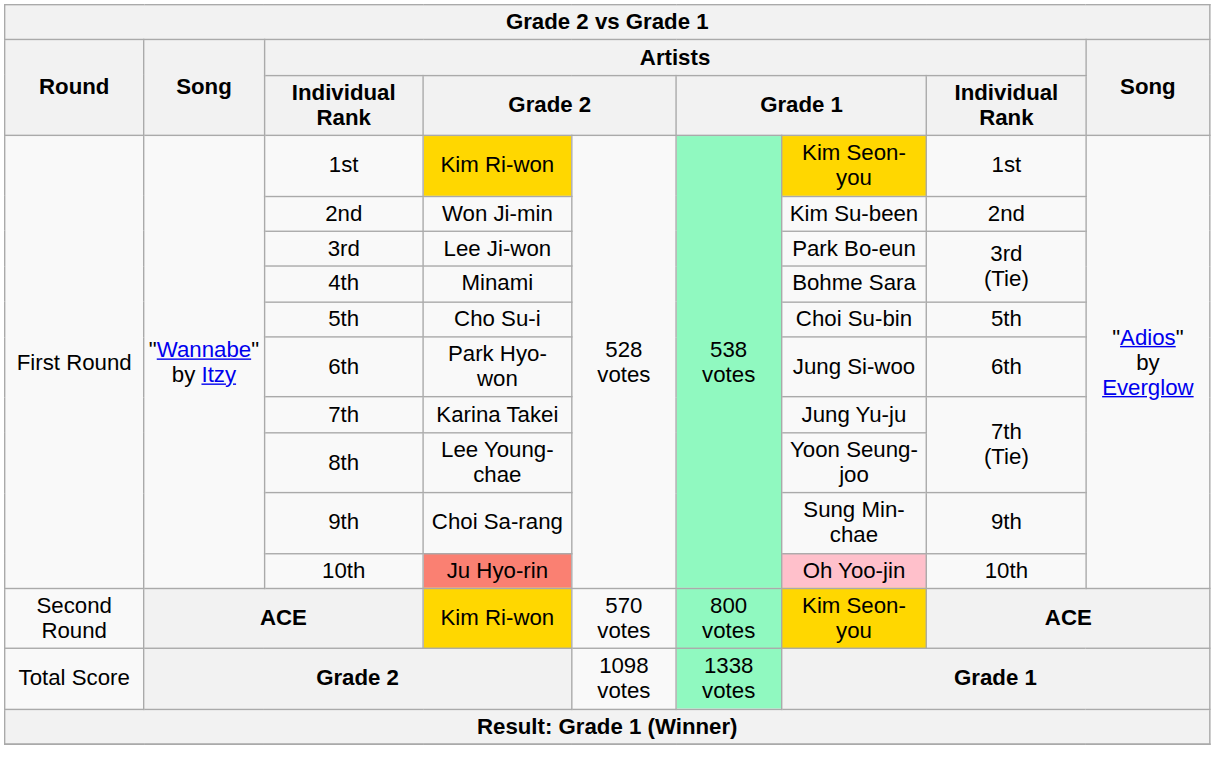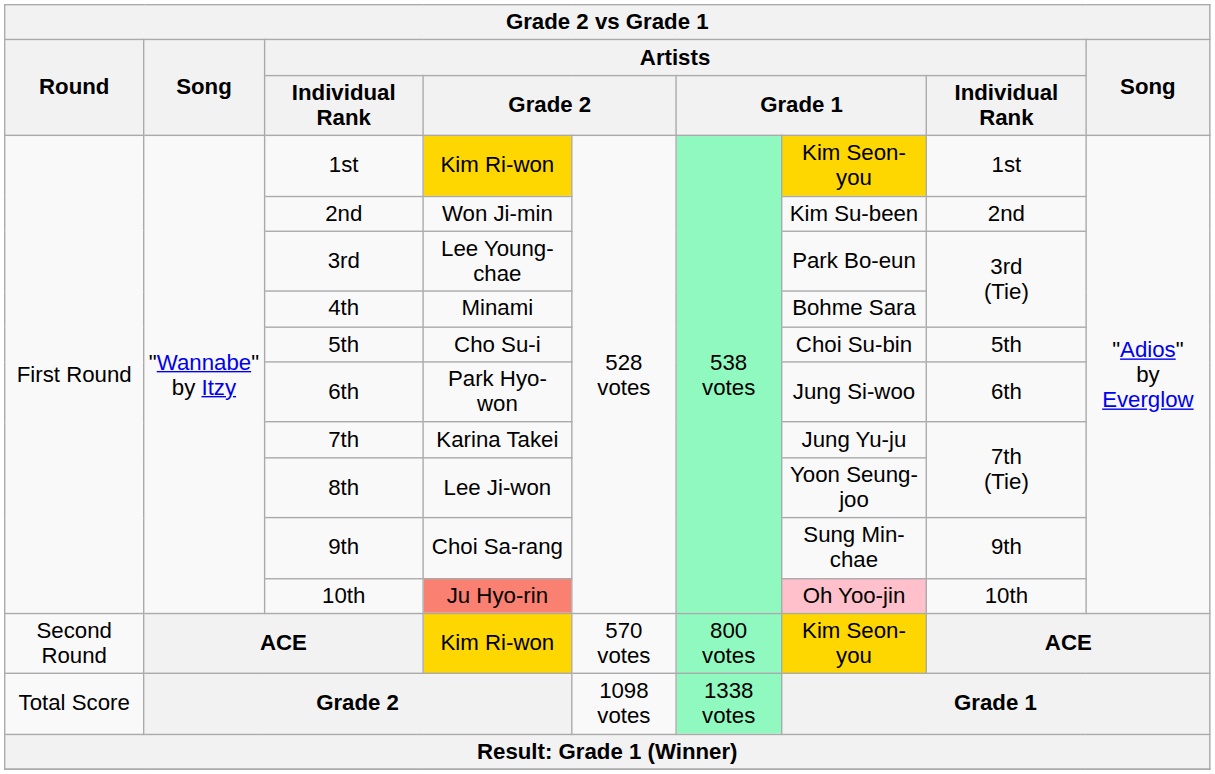(497, 248) Lee Ji-won -> (497, 261) Lee Young-chae
(497, 462) Lee Young-chae -> (497, 487) Lee Ji-won
